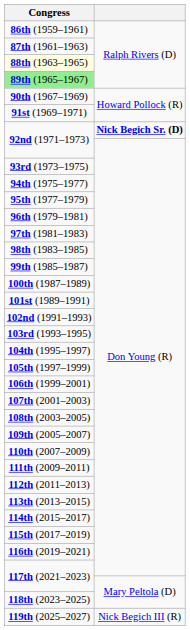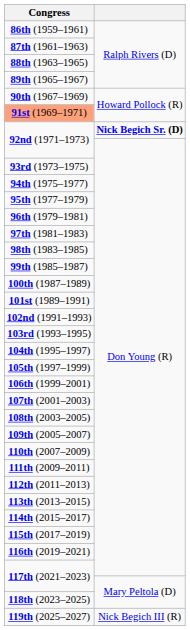(49, 63) lightyellow background -> (49, 63) no background
(49, 79) lightgreen background -> (49, 79) no background
(49, 113) no background -> (49, 113) lightsalmon background
